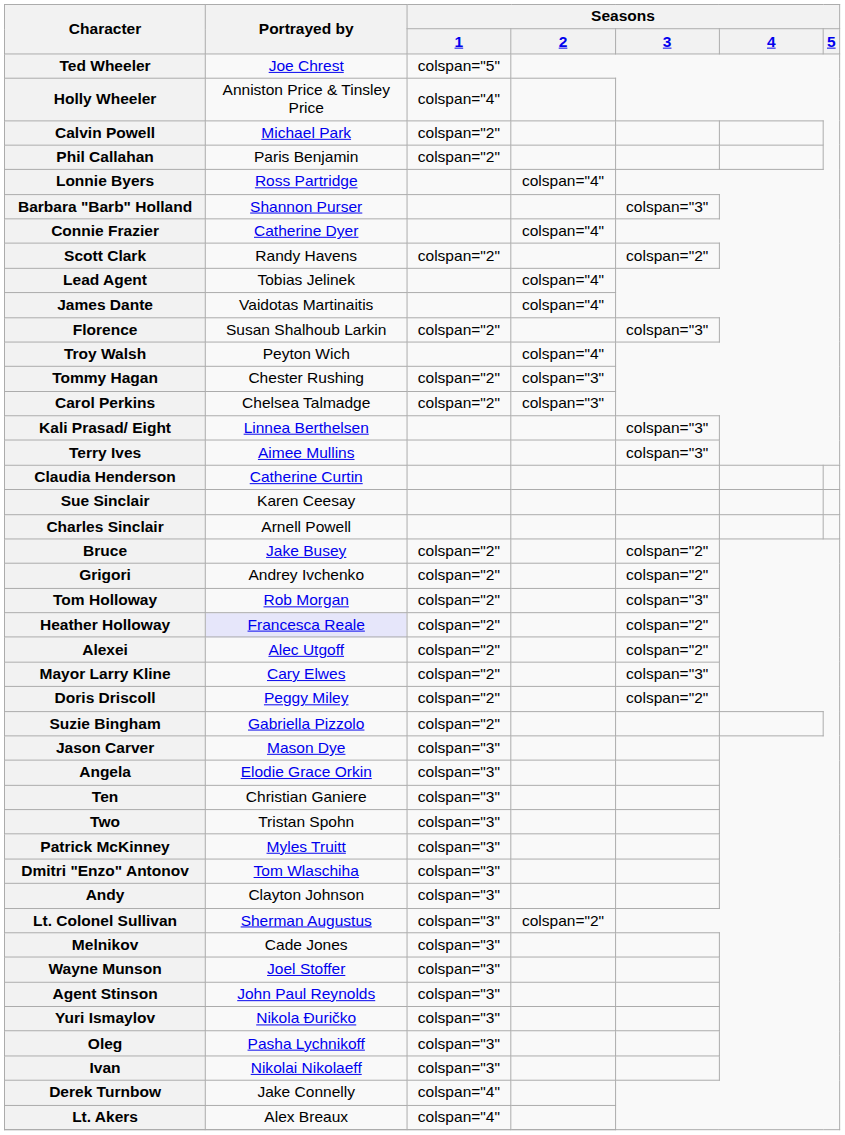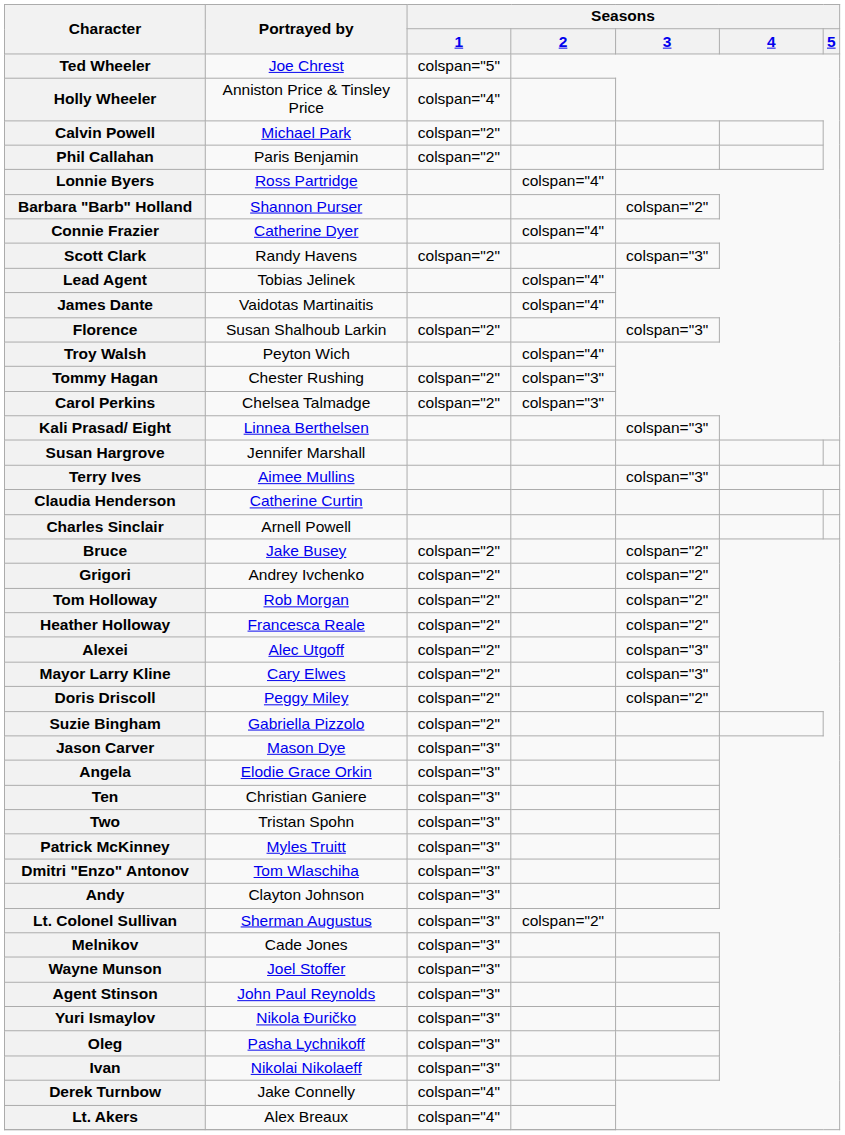(667, 206) colspan="3" -> (667, 206) colspan="2"
(667, 255) colspan="2" -> (667, 255) colspan="3"
+ row: (105, 452)
- row: (105, 501)
(667, 600) colspan="3" -> (667, 600) colspan="2"
(306, 624) lavender background -> (306, 624) no background
(667, 649) colspan="2" -> (667, 649) colspan="3"
